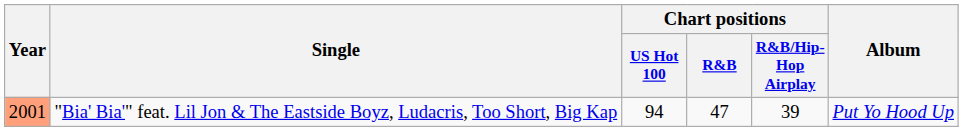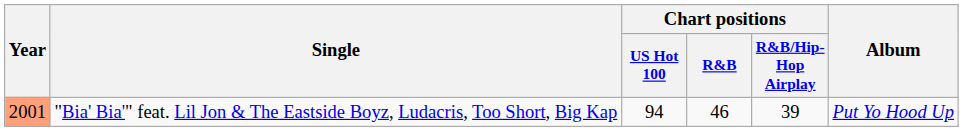(719, 111) 47 -> (719, 111) 46
